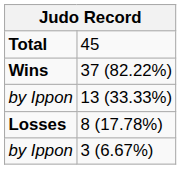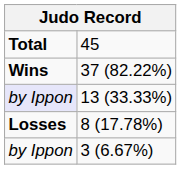(41, 97) no background -> (41, 97) lavender background
